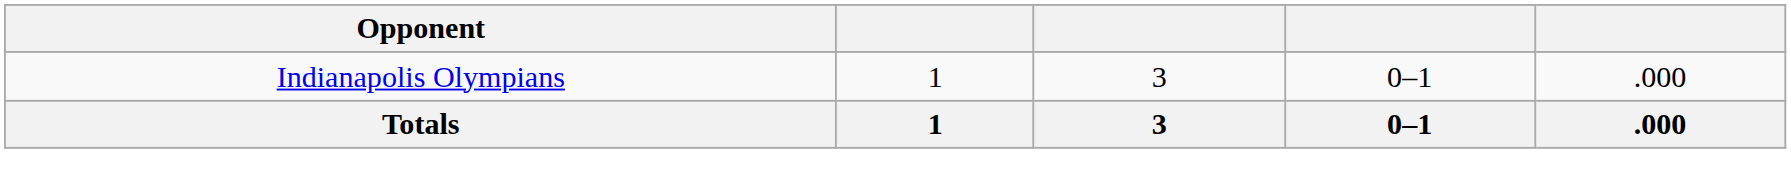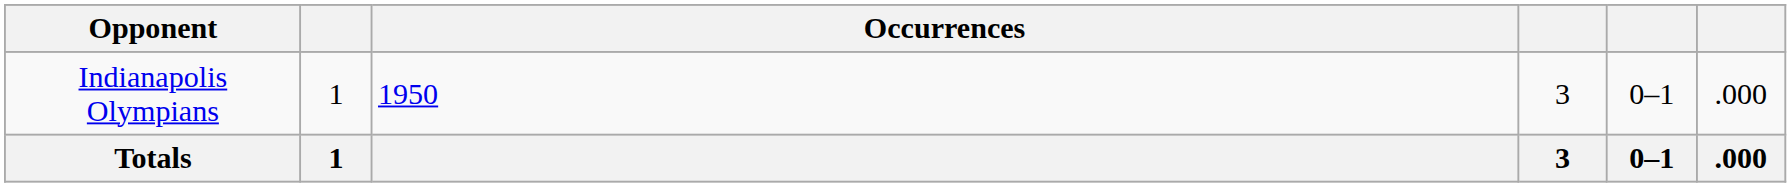+ column: (945, 28)
